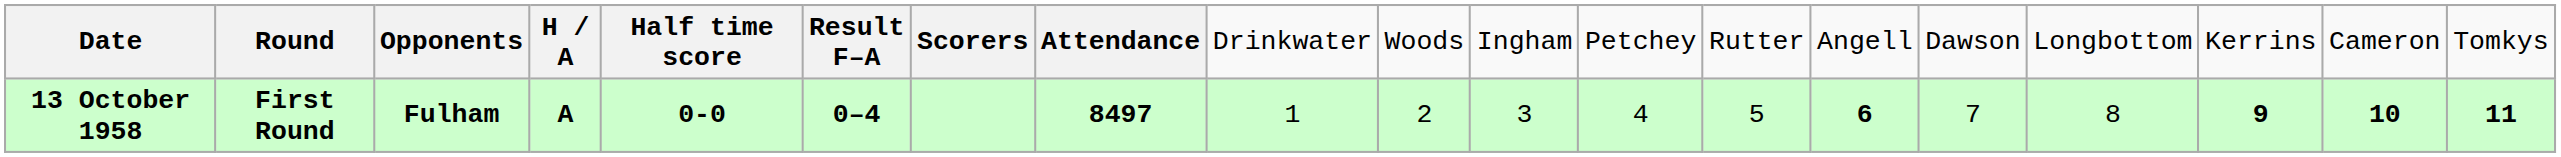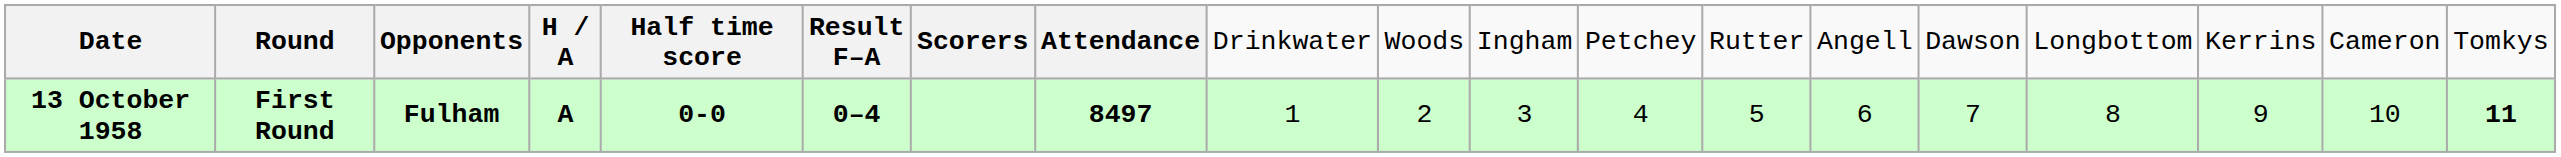(1865, 116) bold -> (1865, 116) normal
(2261, 116) bold -> (2261, 116) normal
(2385, 116) bold -> (2385, 116) normal
